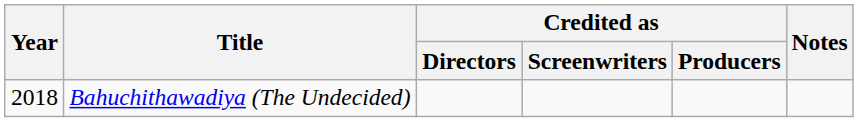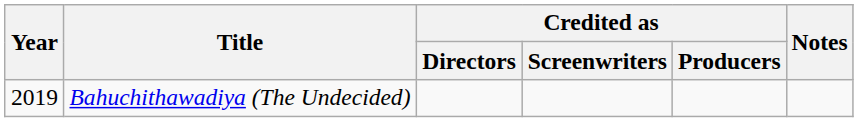(34, 97) 2018 -> (34, 97) 2019
